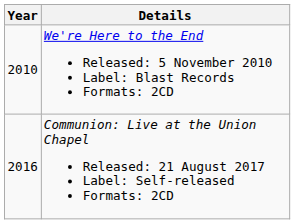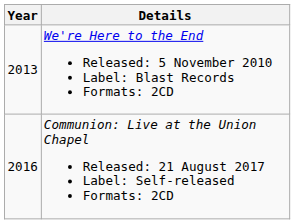(23, 70) 2010 -> (23, 70) 2013
